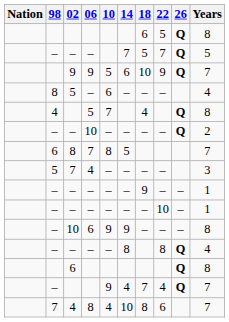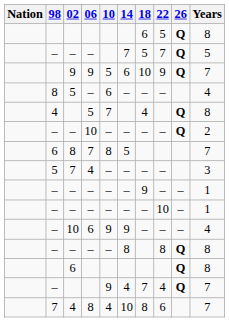(207, 229) 8 -> (207, 229) 4
(207, 248) 4 -> (207, 248) 8
